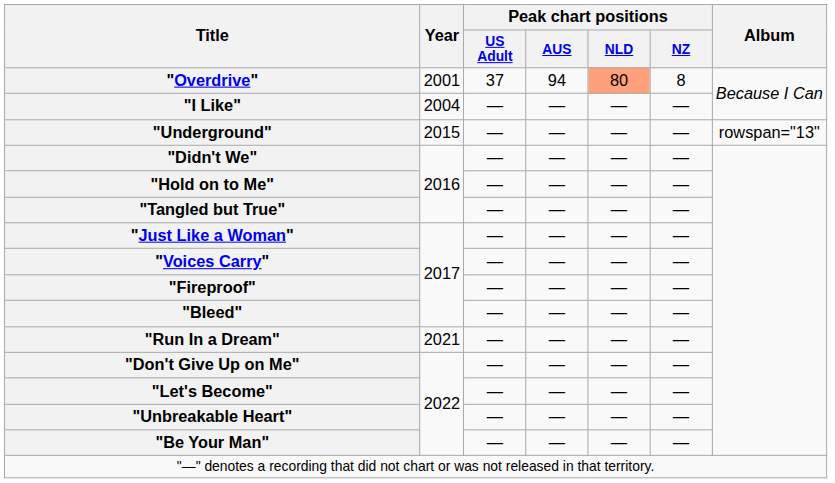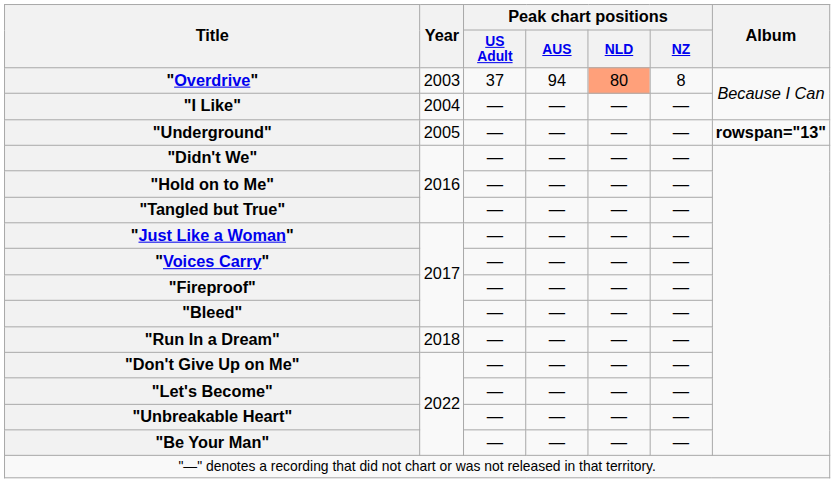(442, 80) 2001 -> (442, 80) 2003
(442, 132) 2015 -> (442, 132) 2005
(769, 132) normal -> (771, 132) bold
(442, 339) 2021 -> (442, 339) 2018
